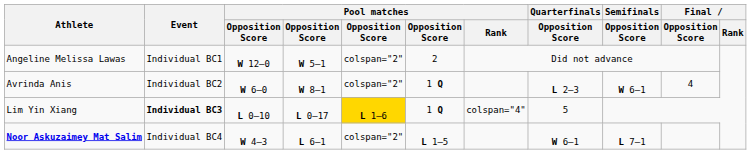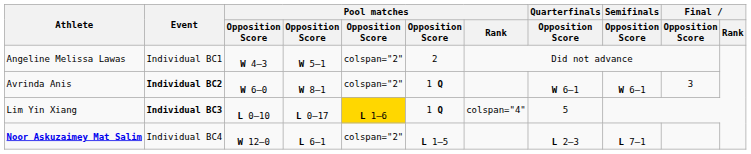(254, 63) W 12–0 -> (254, 63) W 4–3
(184, 84) normal -> (184, 84) bold
(565, 89) L 2–3 -> (565, 89) W 6–1
(691, 84) 4 -> (691, 84) 3
(254, 141) W 4–3 -> (254, 141) W 12–0
(565, 141) W 6–1 -> (565, 141) L 2–3
